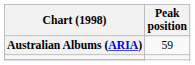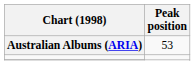(167, 45) 59 -> (167, 45) 53
